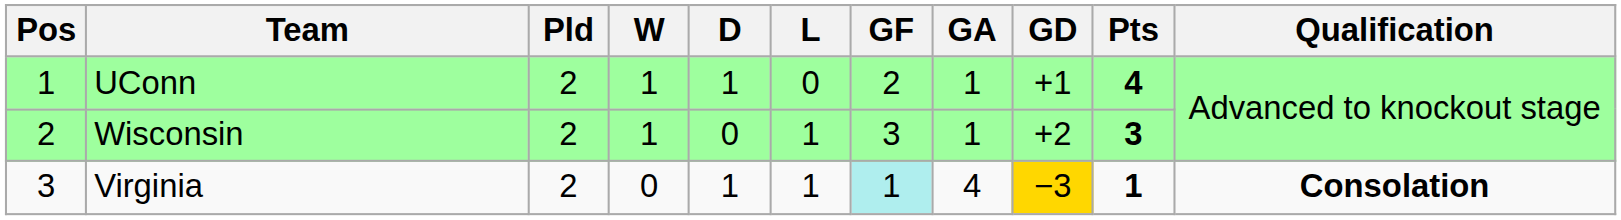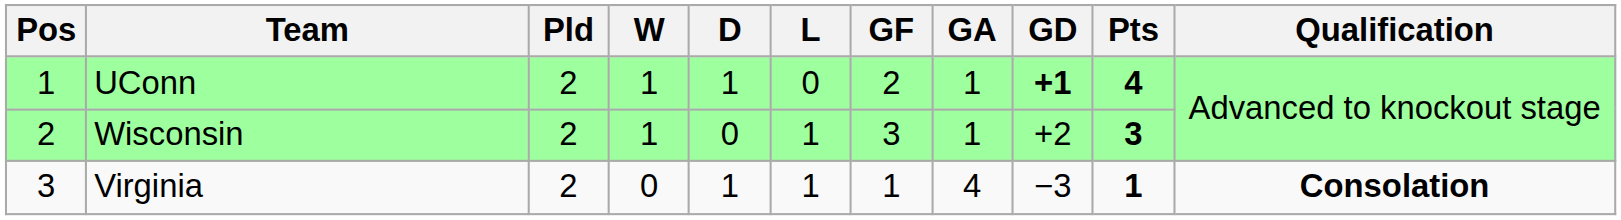(1053, 82) normal -> (1053, 82) bold
(891, 186) paleturquoise background -> (891, 186) no background
(1053, 186) gold background -> (1053, 186) no background
